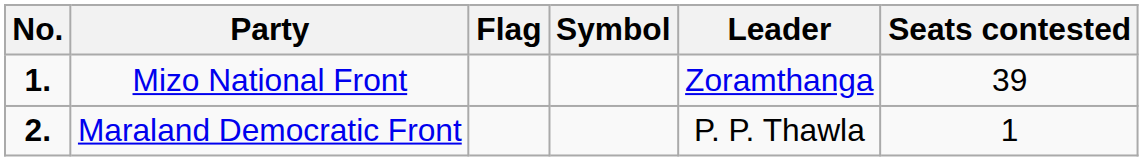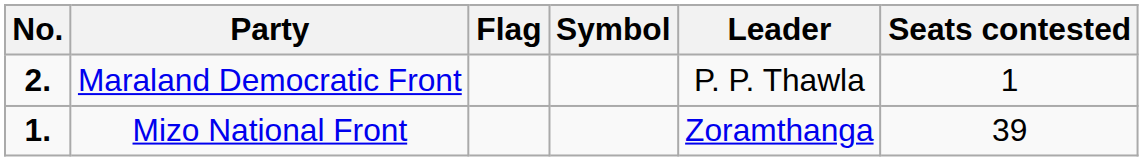rows swapped: (270, 79) <-> (270, 130)
